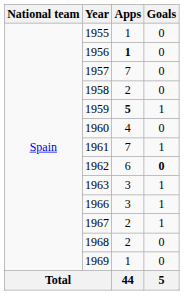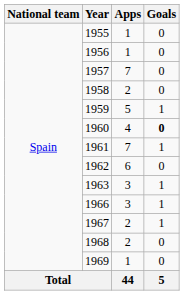(128, 52) bold -> (128, 52) normal
(128, 109) bold -> (128, 109) normal
(161, 128) normal -> (161, 128) bold
(161, 166) bold -> (161, 166) normal
